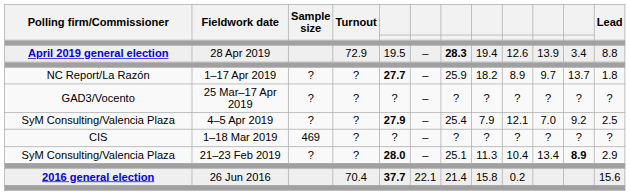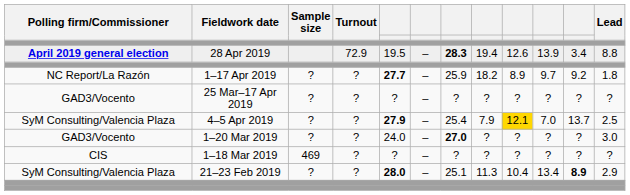(579, 76) 13.7 -> (579, 76) 9.2
(517, 121) no background -> (517, 121) gold background
(579, 121) 9.2 -> (579, 121) 13.7
+ row: (98, 138)
- row: (98, 177)
